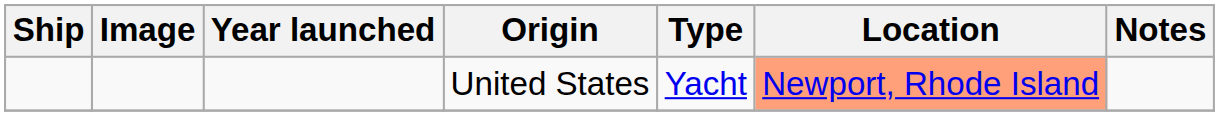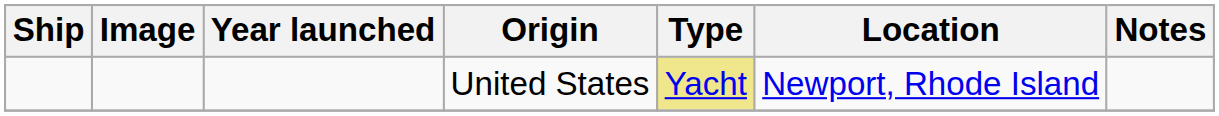(706, 83) no background -> (706, 83) khaki background
(931, 83) lightsalmon background -> (931, 83) no background
